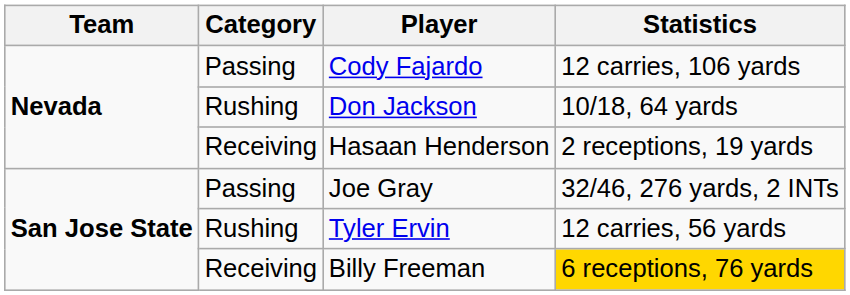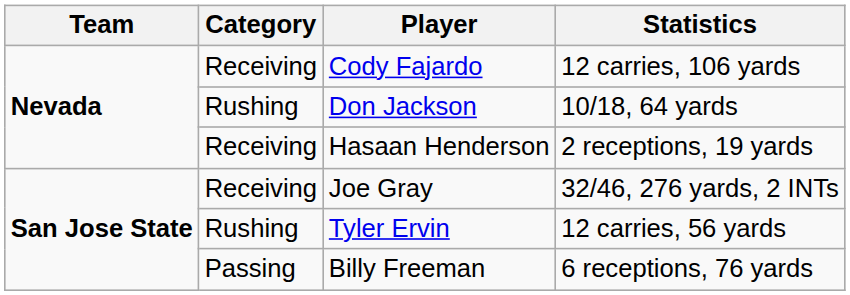(250, 66) Passing -> (261, 66) Receiving
(250, 187) Passing -> (261, 187) Receiving
(261, 268) Receiving -> (250, 268) Passing
(687, 268) gold background -> (687, 268) no background
